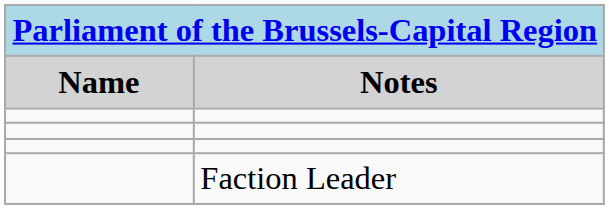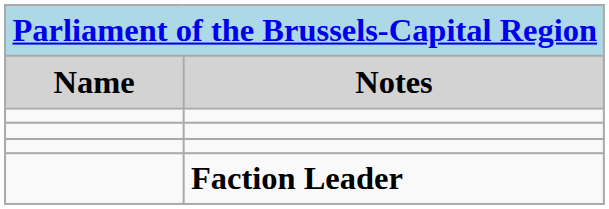(298, 178) normal -> (297, 178) bold
